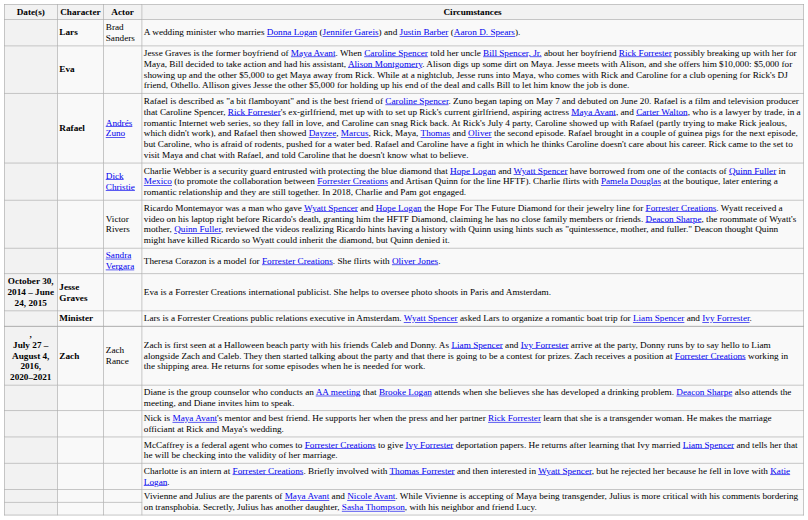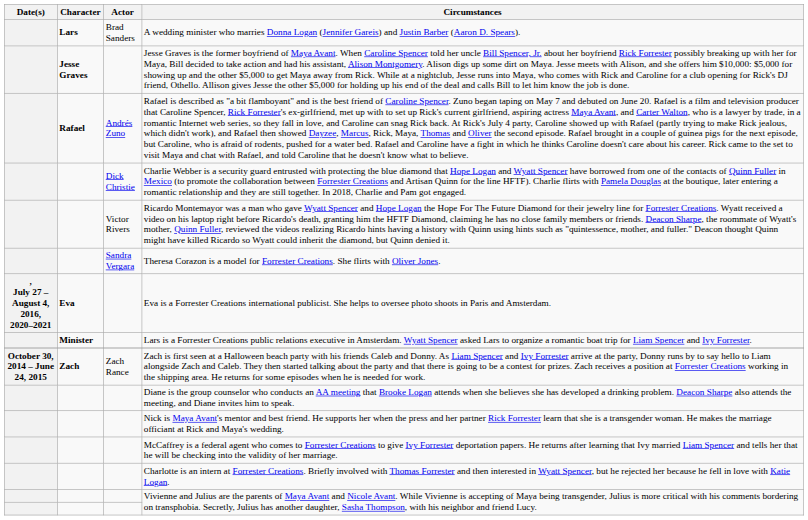(67, 70) Eva -> (73, 70) Jesse Graves
(31, 292) October 30, 2014 – June 24, 2015 -> (31, 303) , July 27 – August 4, 2016, 2020–2021
(73, 292) Jesse Graves -> (67, 303) Eva
(31, 356) , July 27 – August 4, 2016, 2020–2021 -> (31, 366) October 30, 2014 – June 24, 2015
